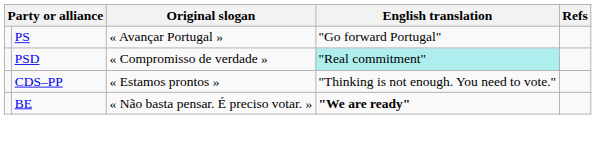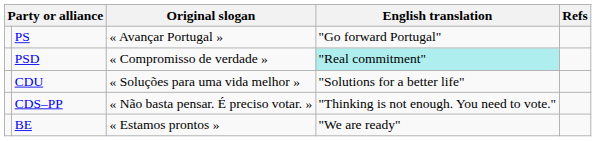+ row: (29, 80)
(164, 80) « Estamos prontos » -> (211, 102) « Não basta pensar. É preciso votar. »
(211, 102) « Não basta pensar. É preciso votar. » -> (164, 124) « Estamos prontos »
(364, 102) bold -> (360, 124) normal
